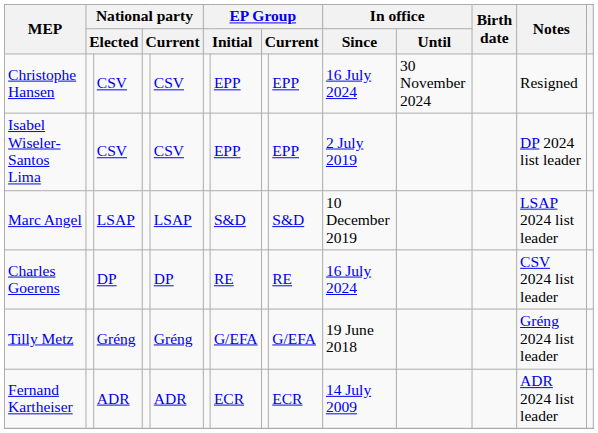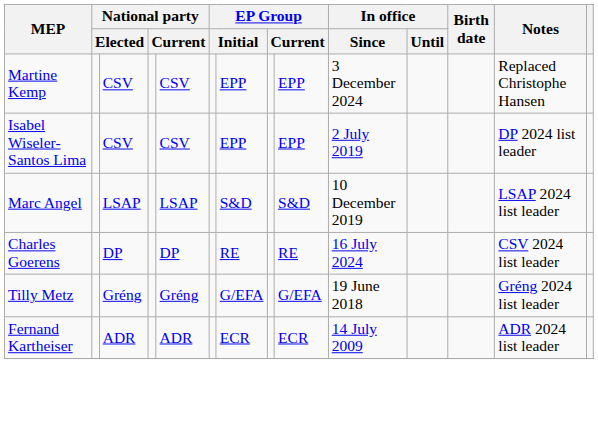- row: (42, 83)
+ row: (33, 83)
